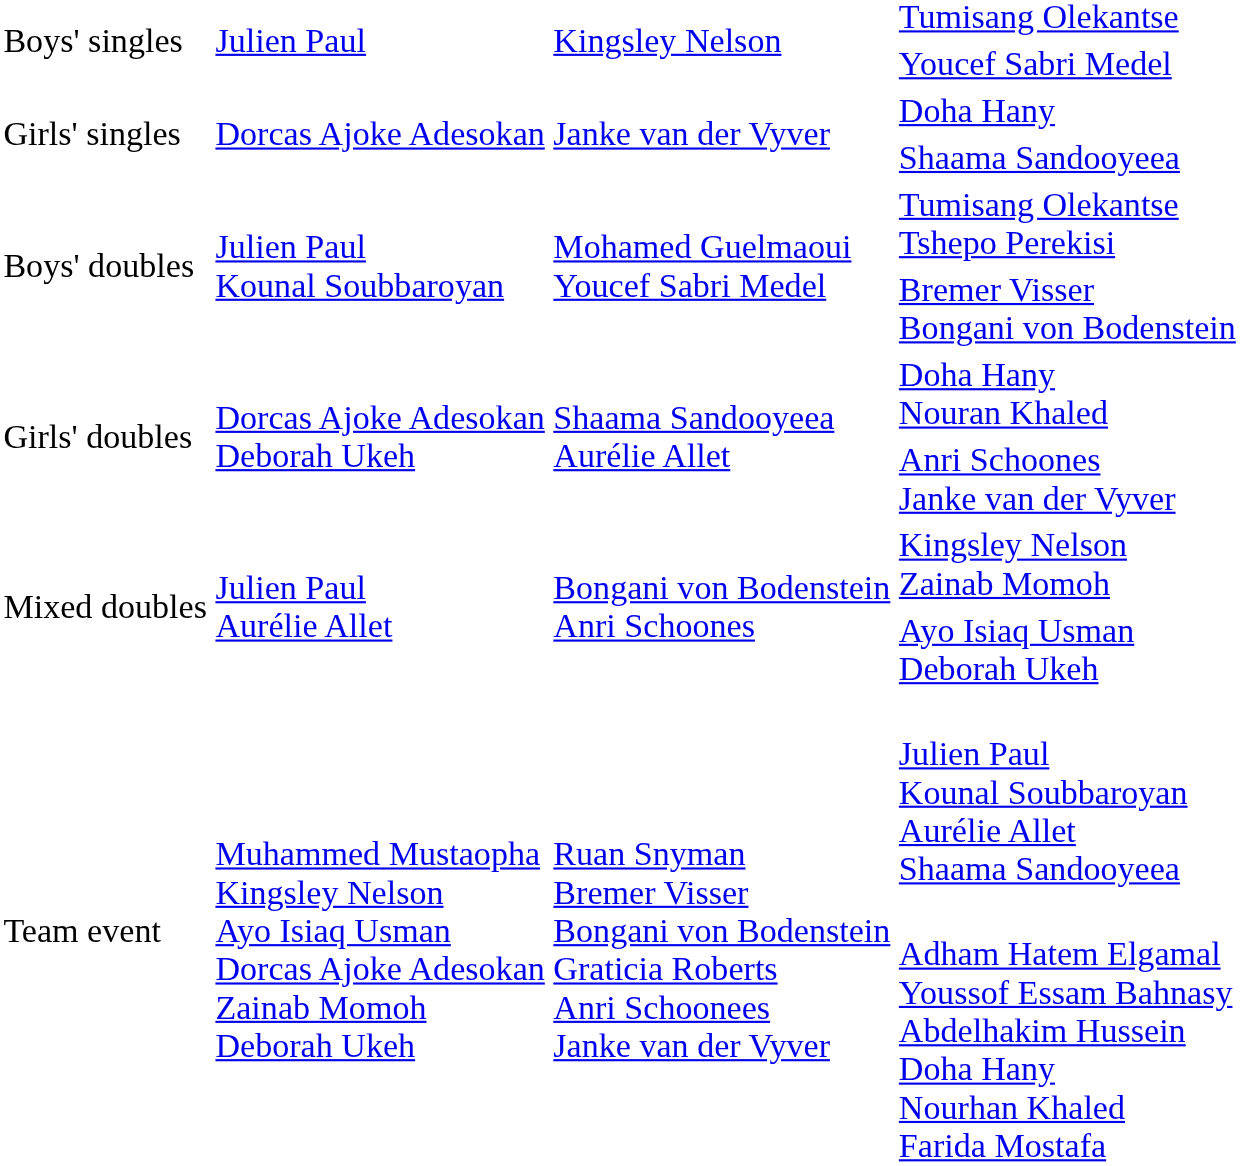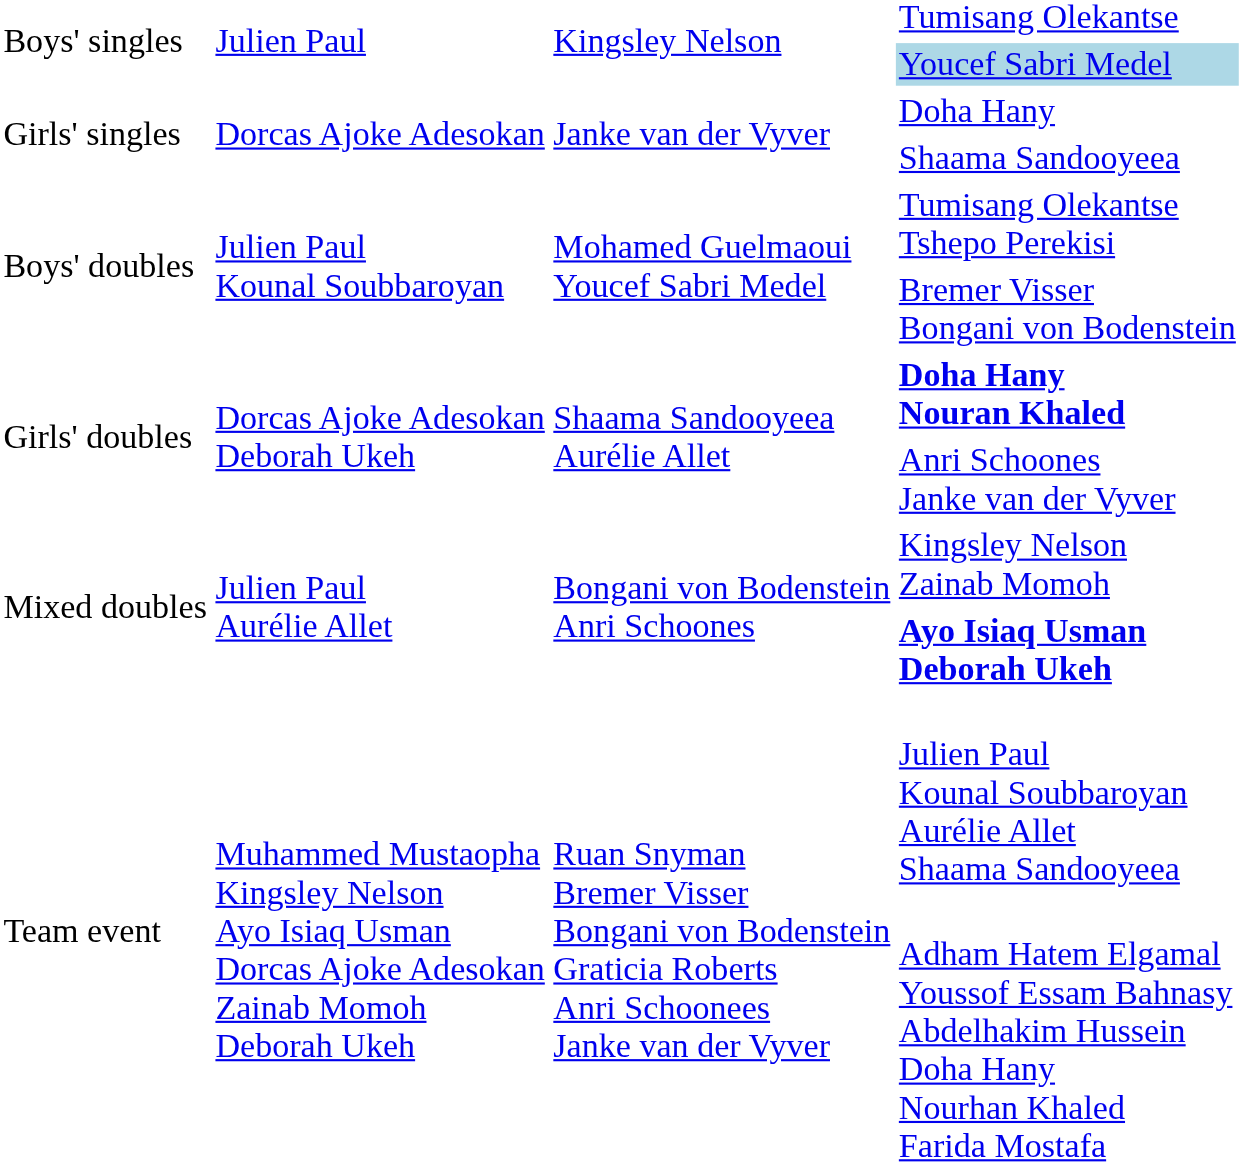(1035, 63) no background -> (1035, 63) lightblue background
(1003, 394) normal -> (1012, 394) bold
(1017, 649) normal -> (1023, 649) bold
